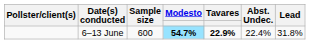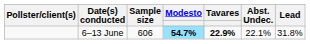(145, 33) 600 -> (145, 33) 606
(258, 33) 22.4% -> (258, 33) 22.1%
